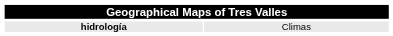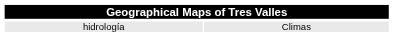(104, 27) bold -> (104, 27) normal
